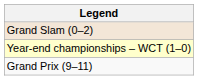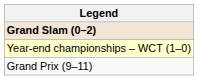(50, 30) normal -> (52, 30) bold
